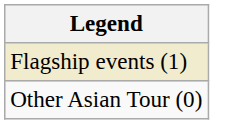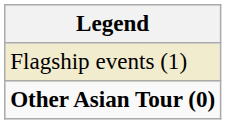(106, 99) normal -> (113, 99) bold
